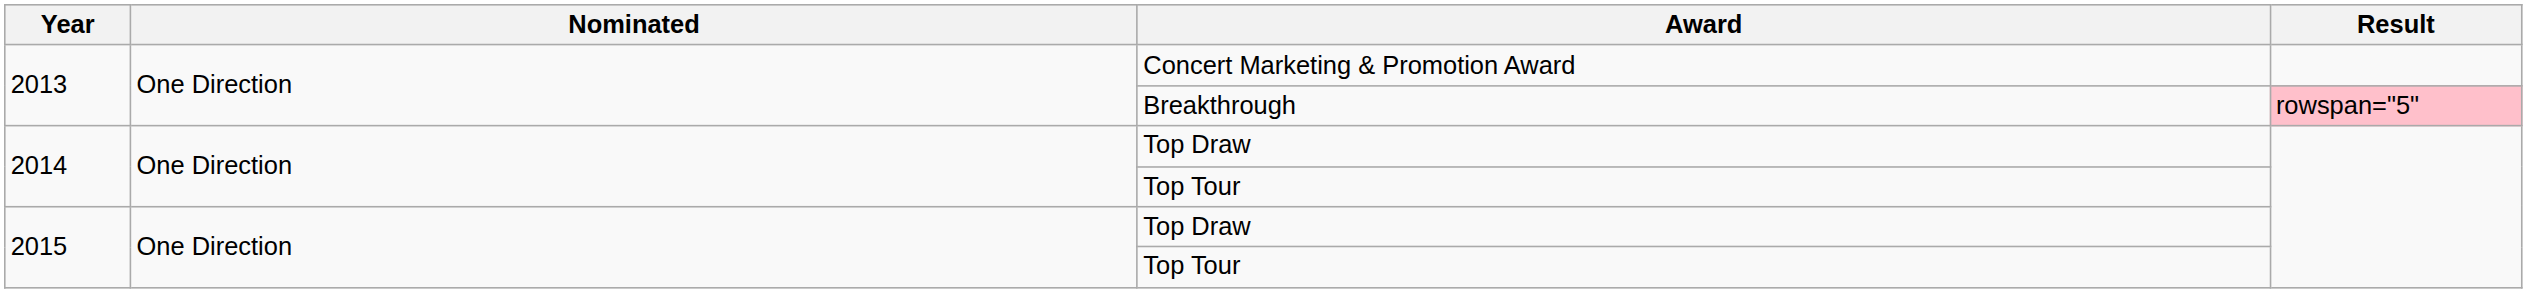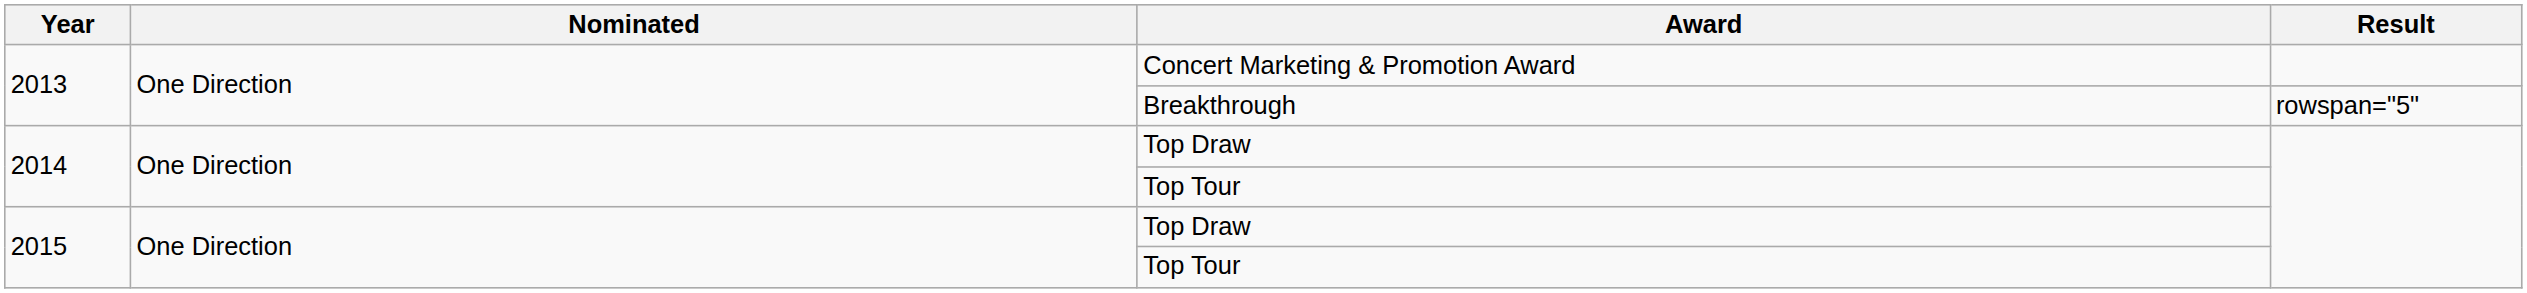(2347, 105) pink background -> (2347, 105) no background
